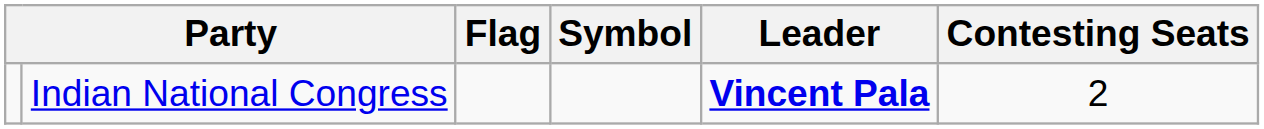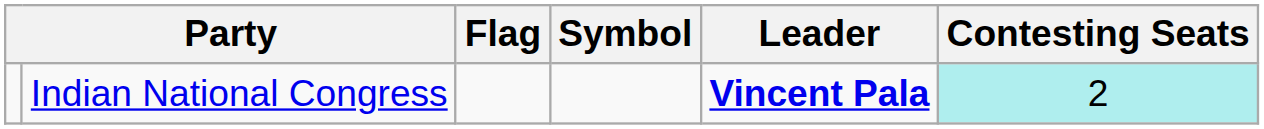(1098, 92) no background -> (1098, 92) paleturquoise background
